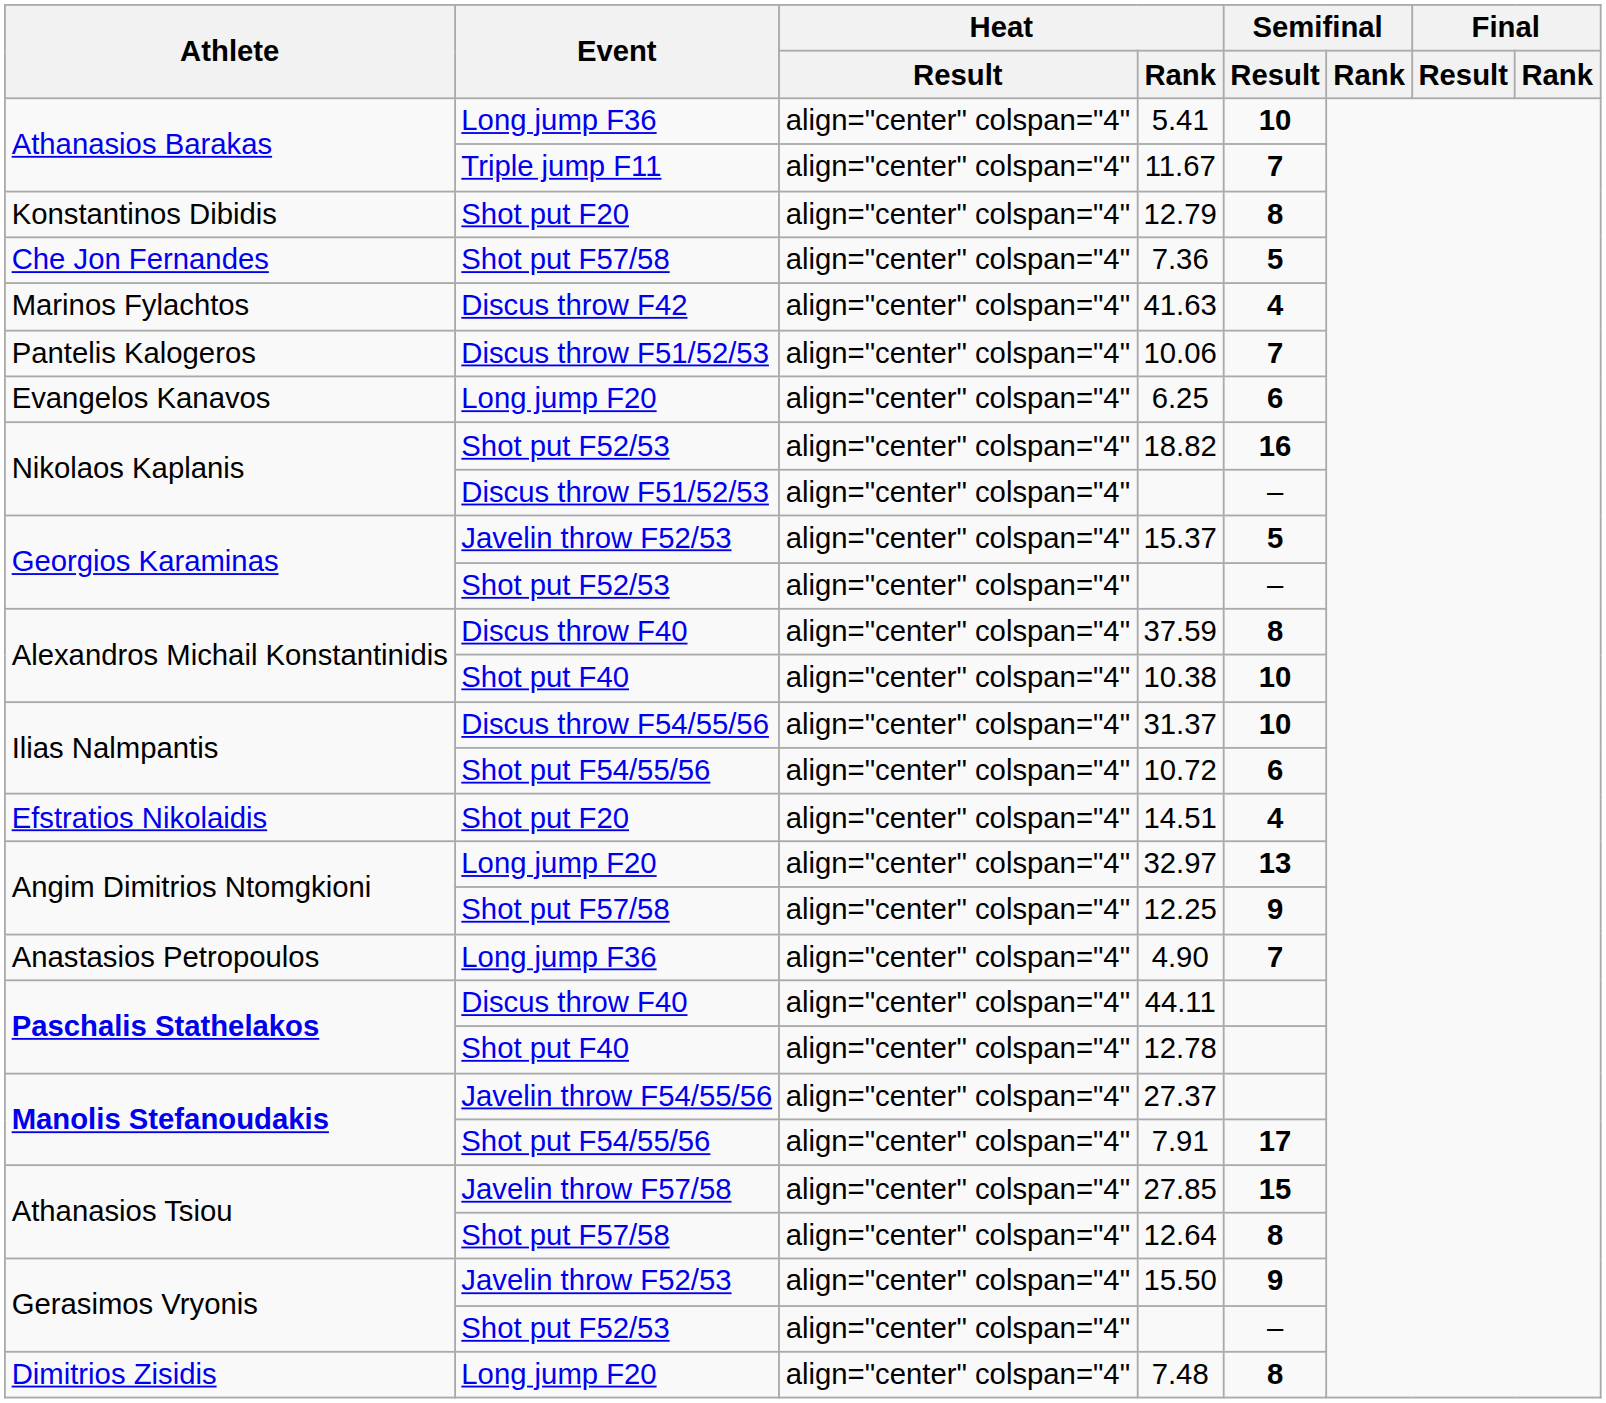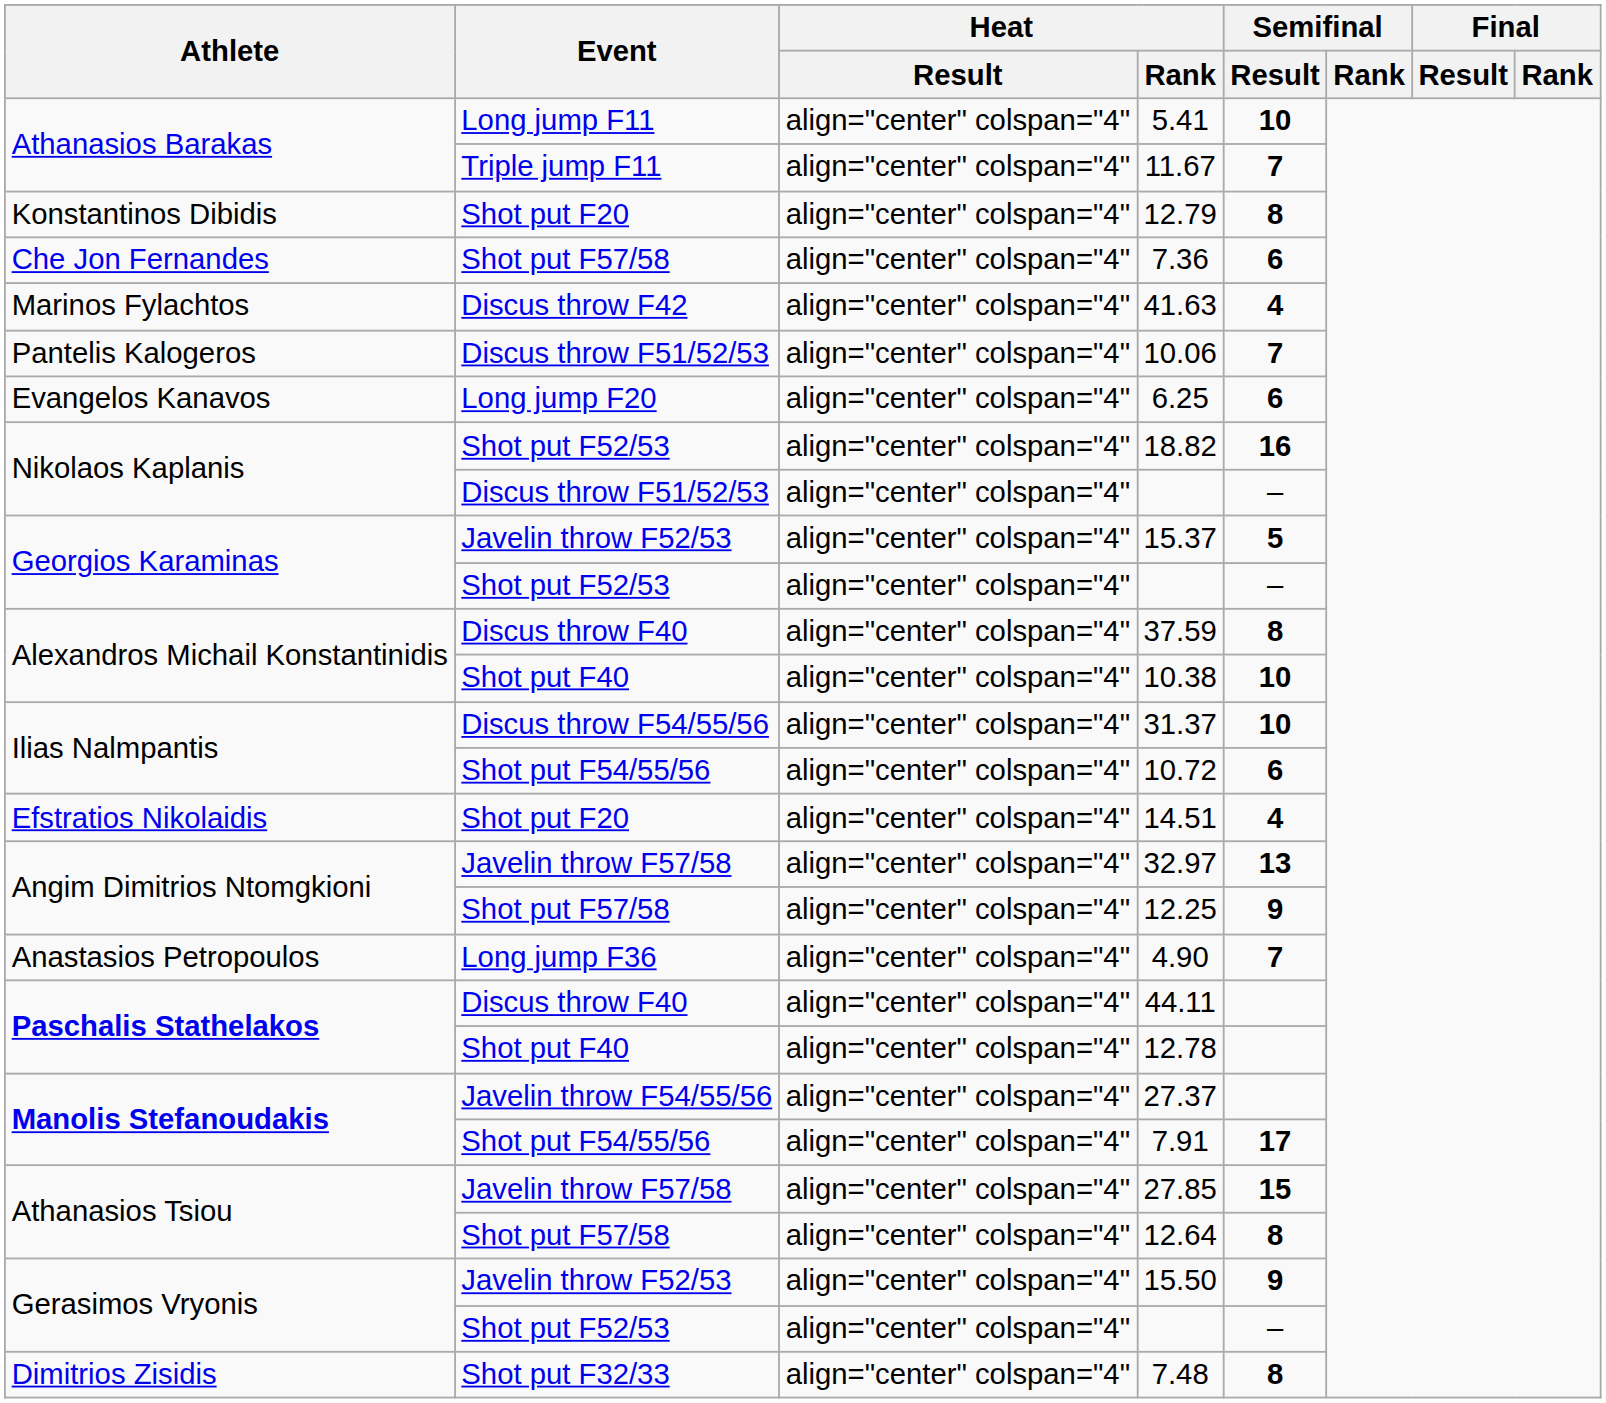(559, 120) Long jump F36 -> (558, 120) Long jump F11
(1275, 259) 5 -> (1275, 259) 6
(559, 863) Long jump F20 -> (596, 863) Javelin throw F57/58
(559, 1374) Long jump F20 -> (566, 1374) Shot put F32/33
